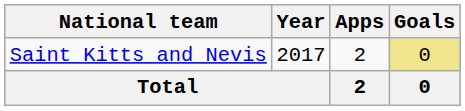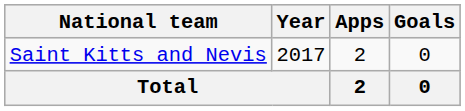(425, 55) khaki background -> (425, 55) no background
